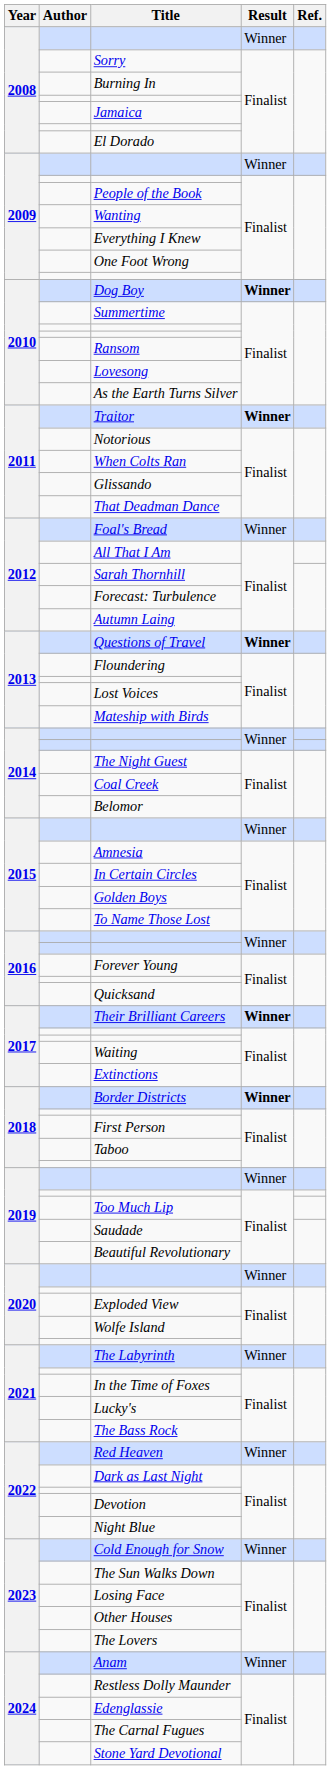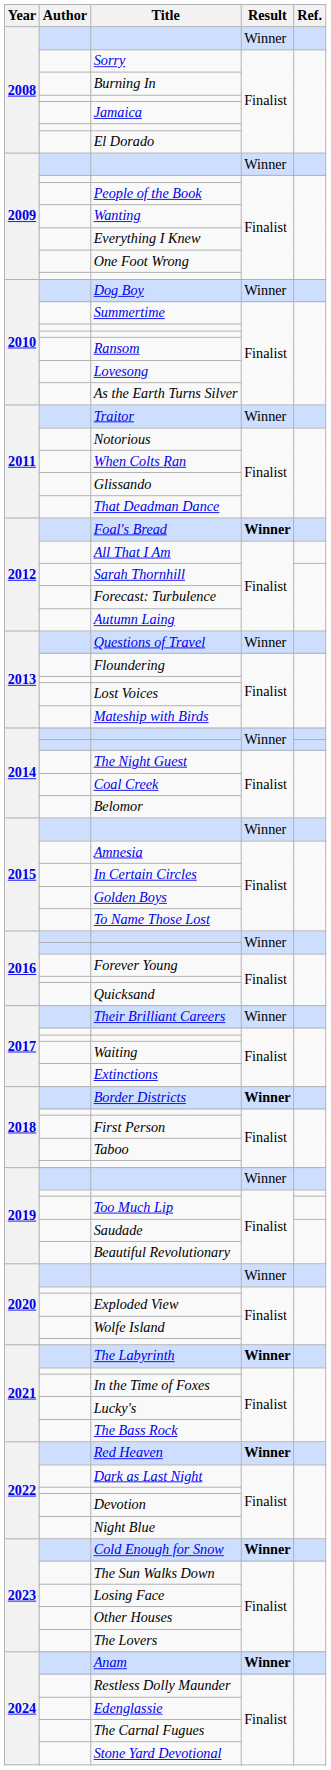(267, 290) bold -> (265, 290) normal
(267, 416) bold -> (265, 416) normal
(265, 529) normal -> (267, 529) bold
(267, 642) bold -> (265, 642) normal
(267, 1016) bold -> (265, 1016) normal
(265, 1356) normal -> (267, 1356) bold
(265, 1453) normal -> (267, 1453) bold
(265, 1550) normal -> (267, 1550) bold
(265, 1663) normal -> (267, 1663) bold
